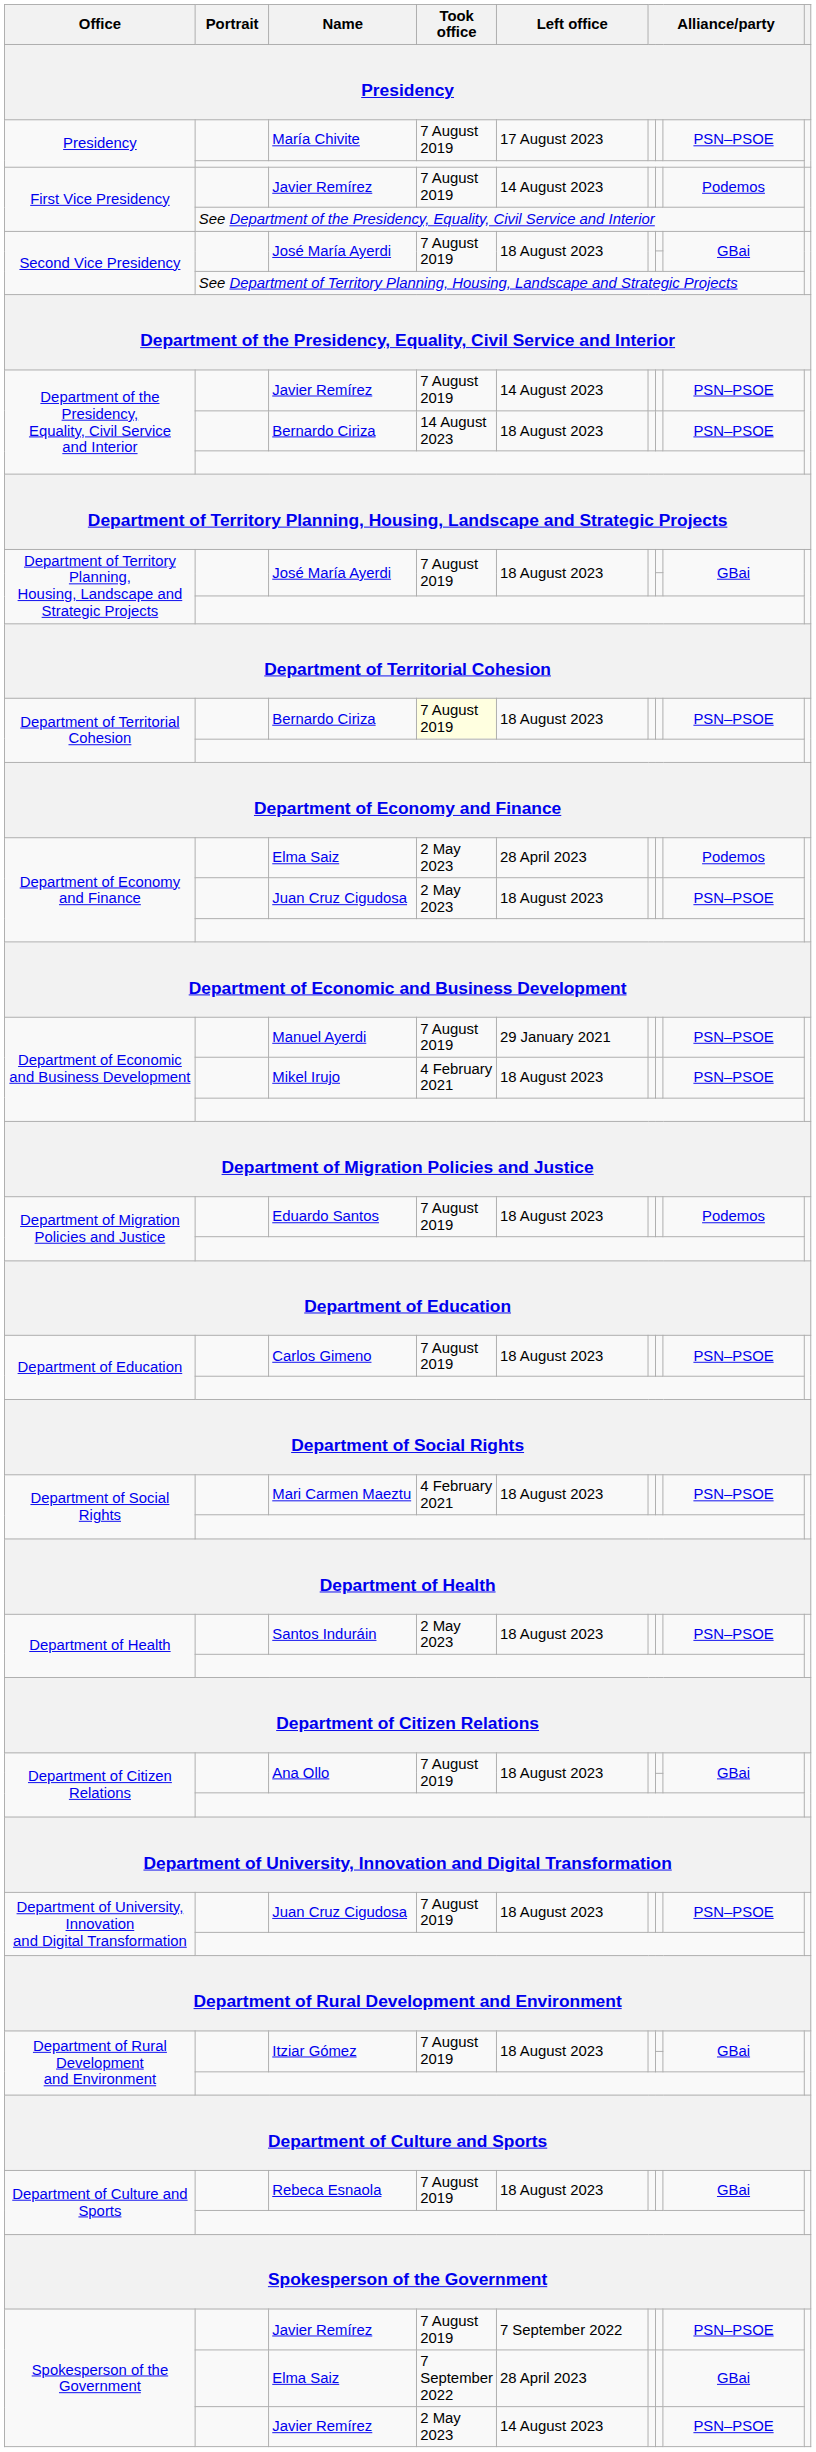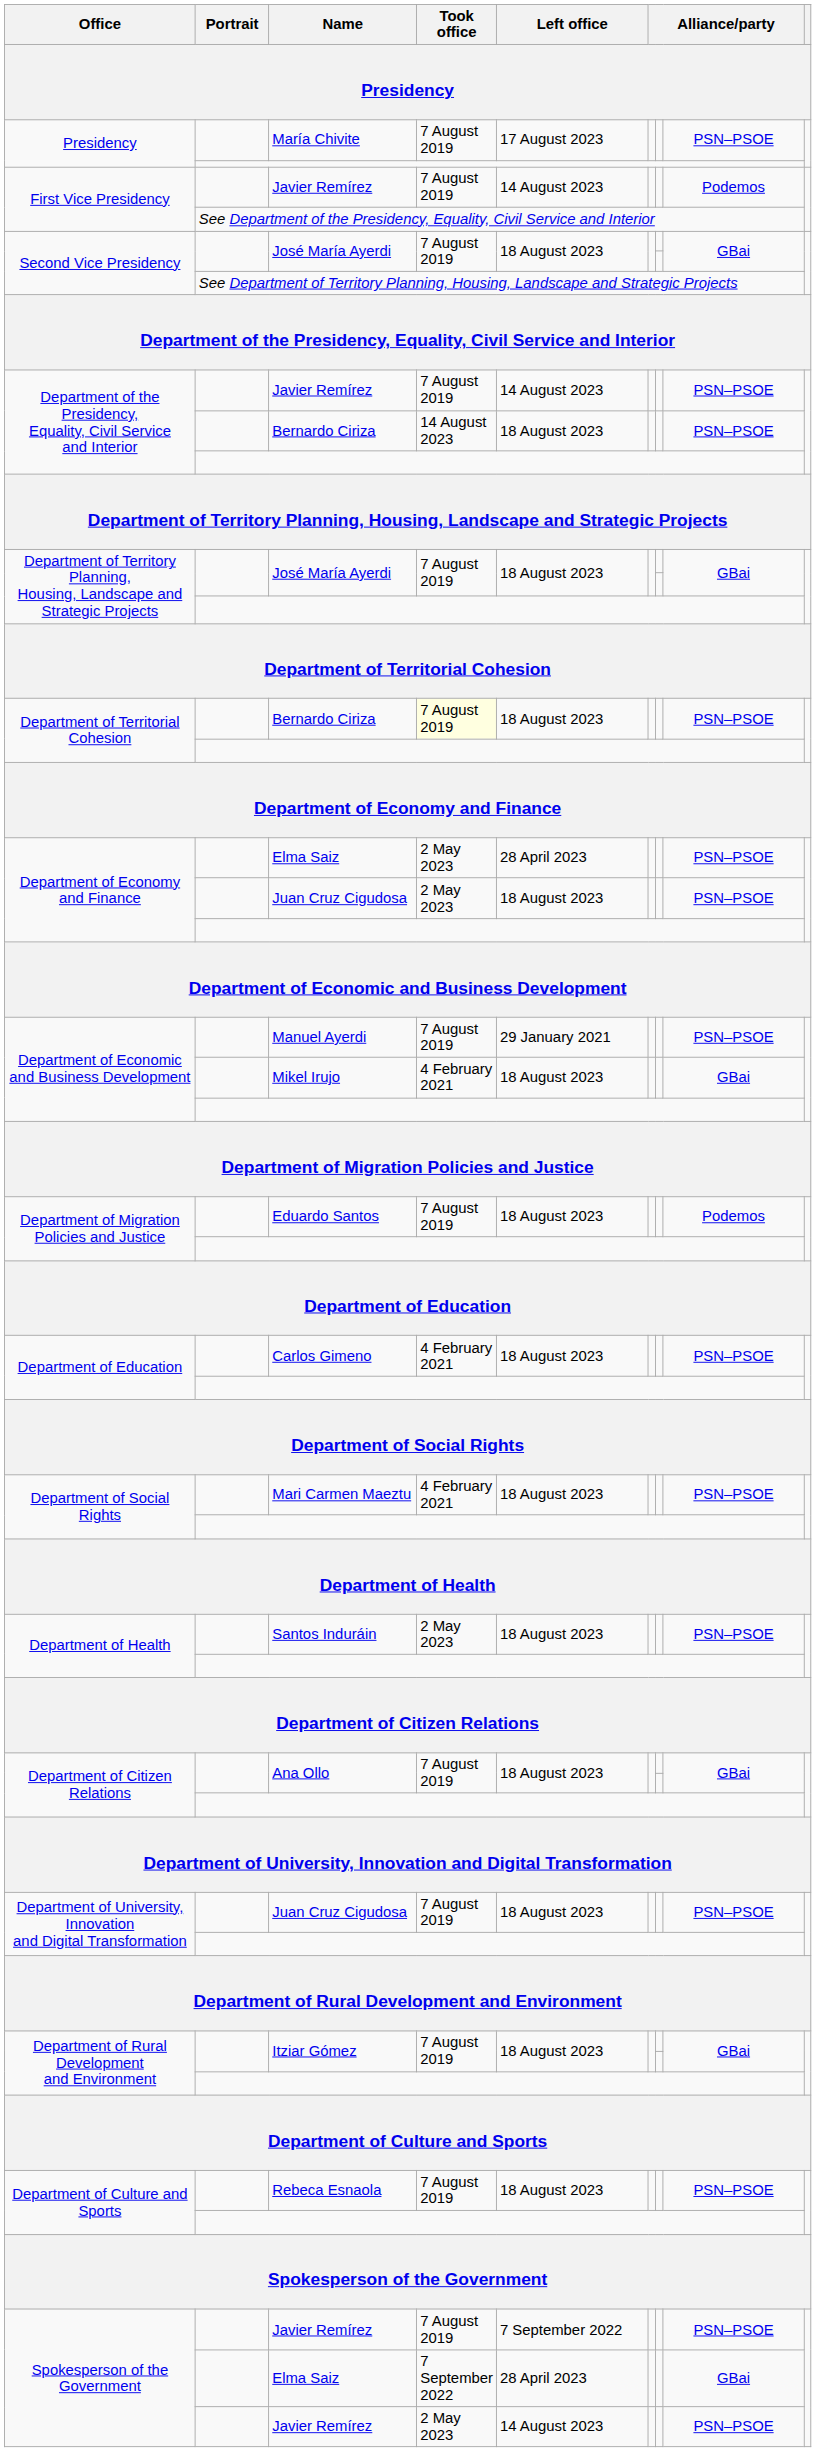(734, 857) Podemos -> (734, 857) PSN–PSOE
(734, 1077) PSN–PSOE -> (734, 1077) GBai
(449, 1355) 7 August 2019 -> (456, 1355) 4 February 2021
(734, 2190) GBai -> (734, 2190) PSN–PSOE
